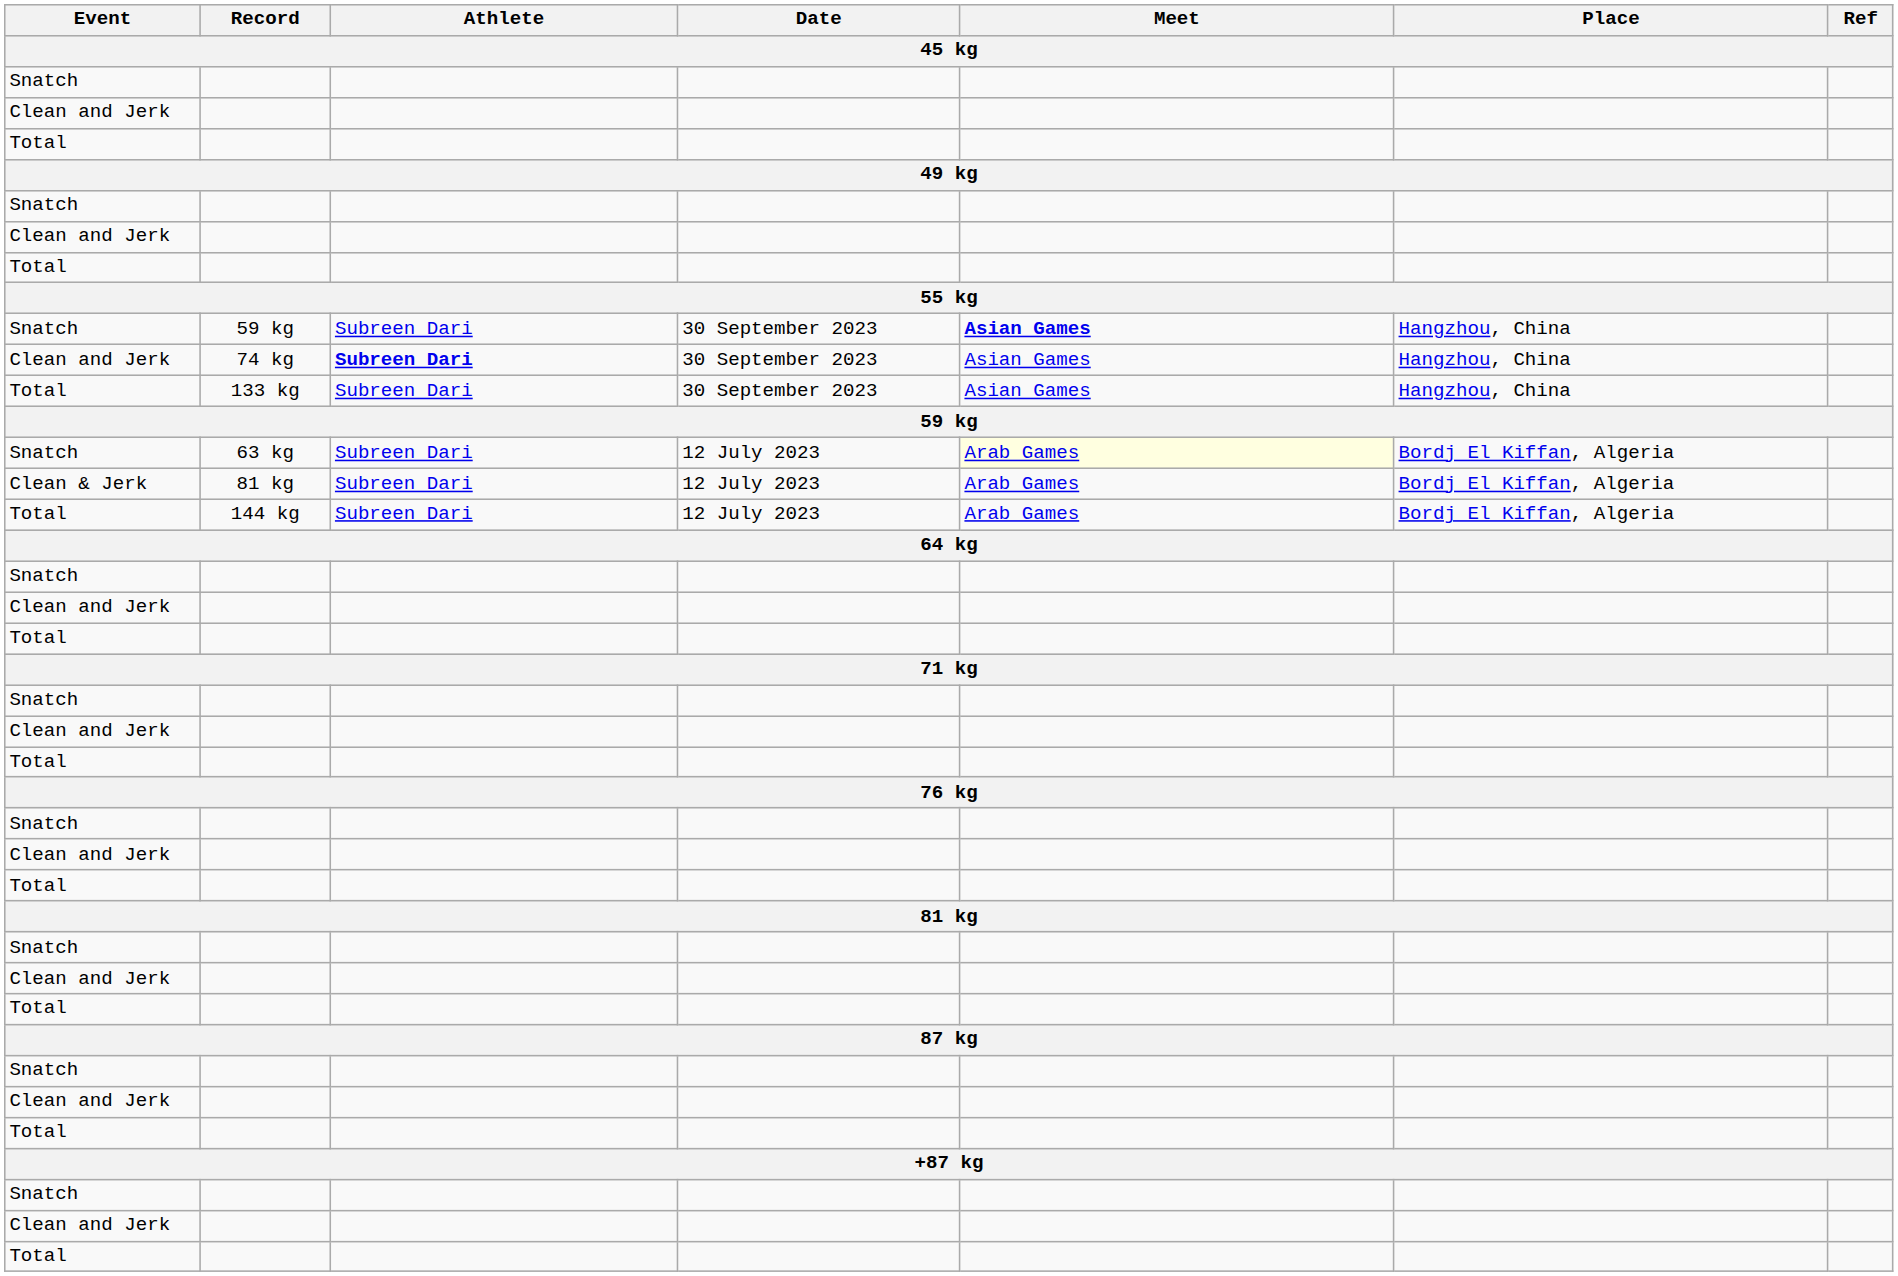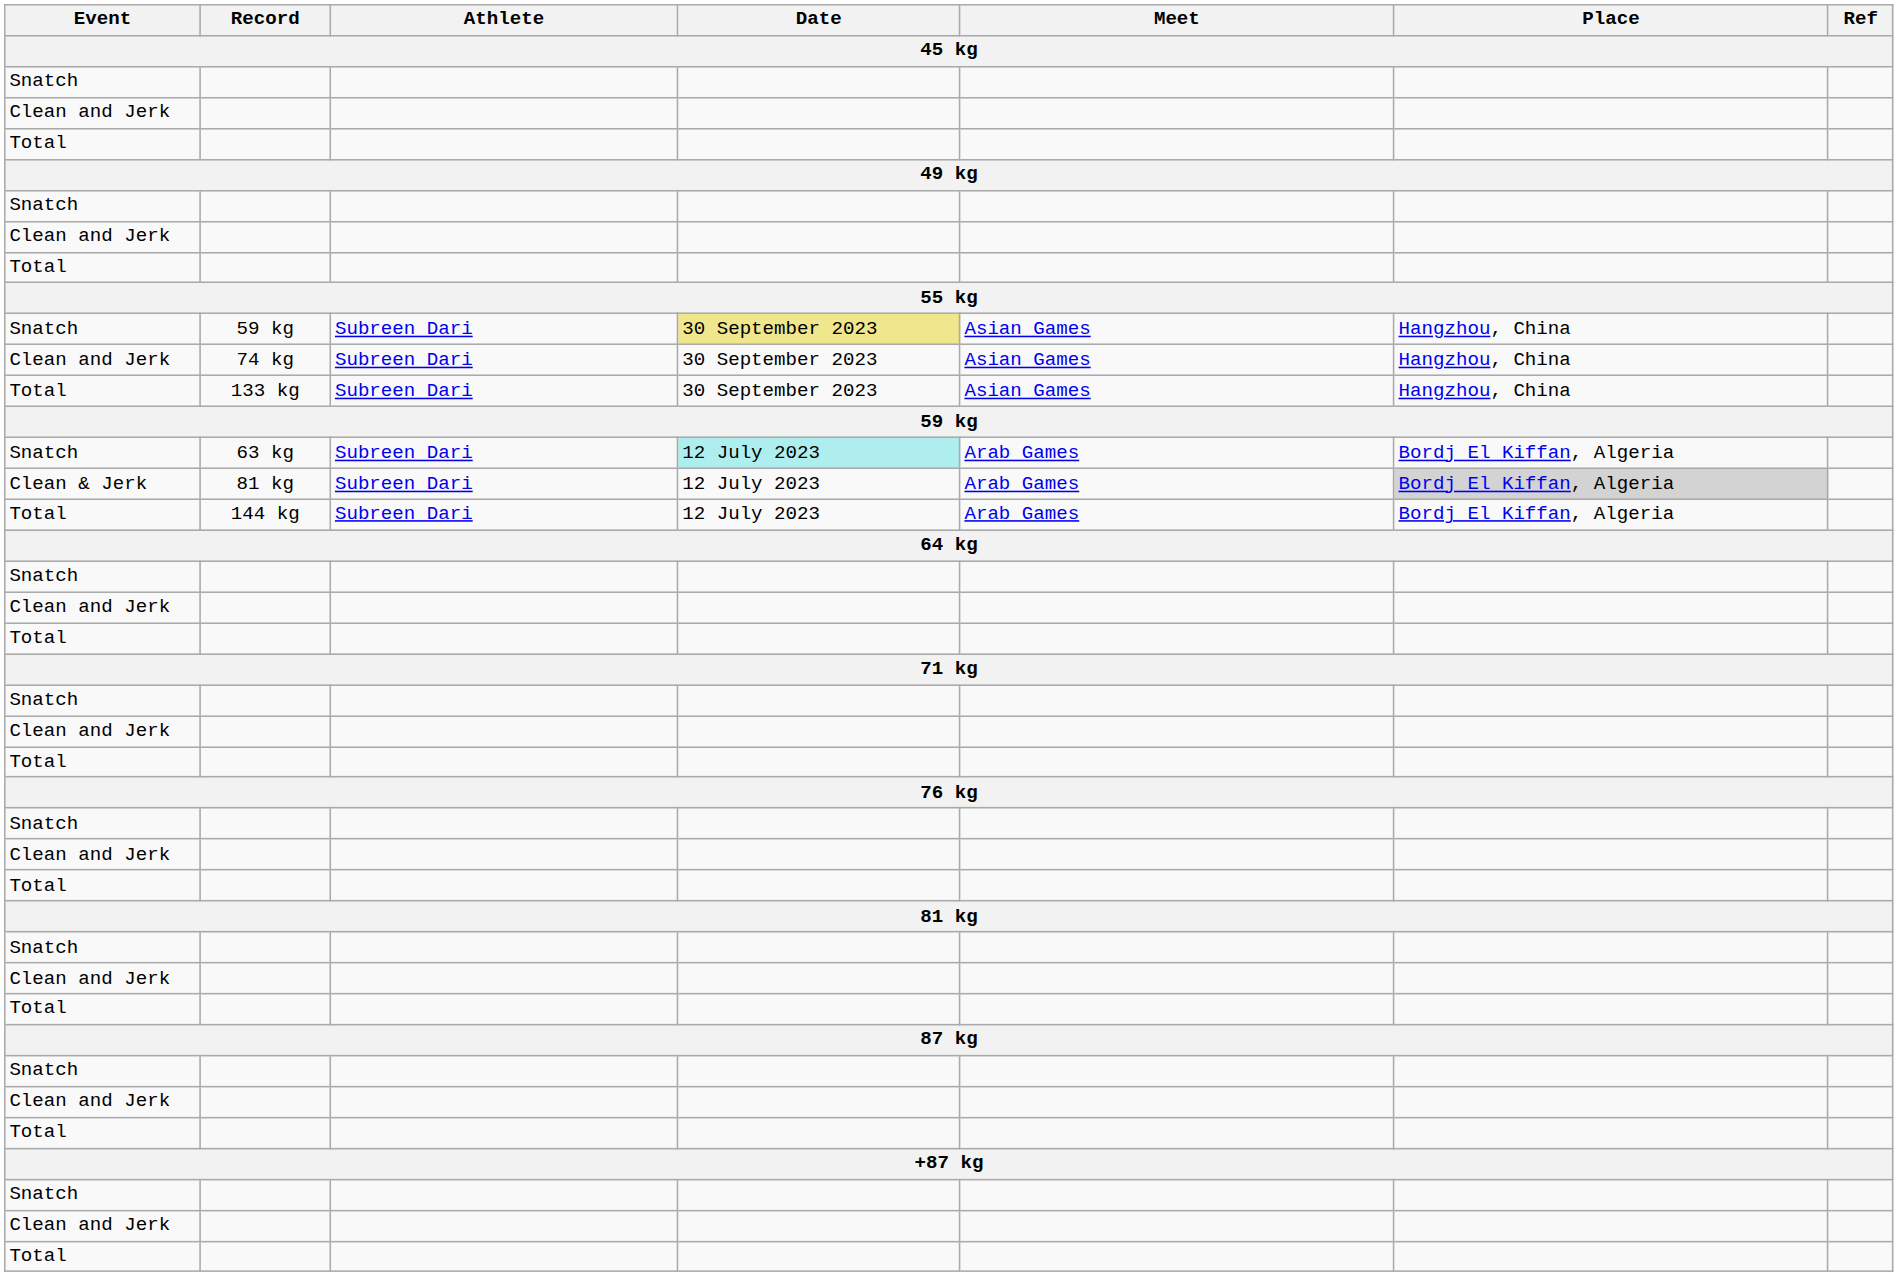(780, 330) no background -> (780, 330) khaki background
(1028, 330) bold -> (1028, 330) normal
(404, 361) bold -> (404, 361) normal
(751, 453) no background -> (751, 453) paleturquoise background
(1022, 453) lightyellow background -> (1022, 453) no background
(1536, 484) no background -> (1536, 484) lightgrey background
